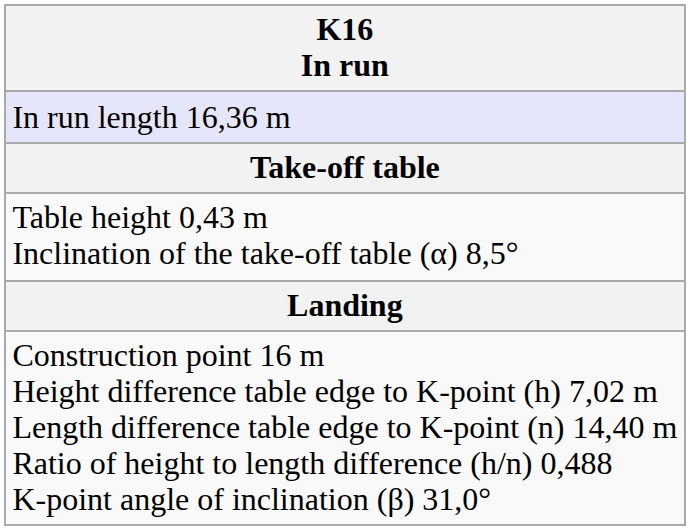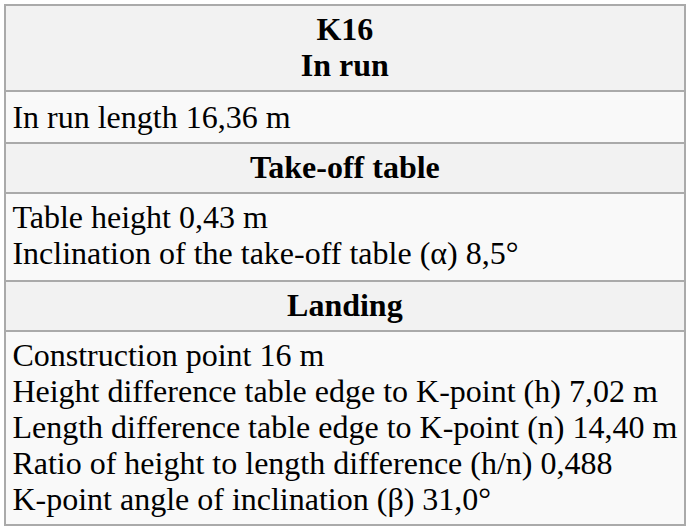(151, 116) lavender background -> (151, 116) no background
